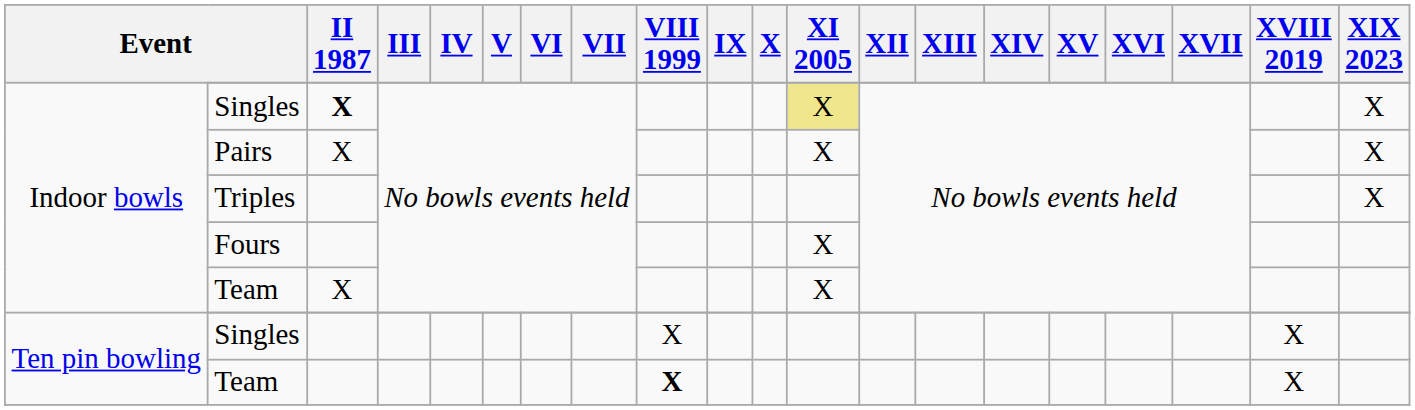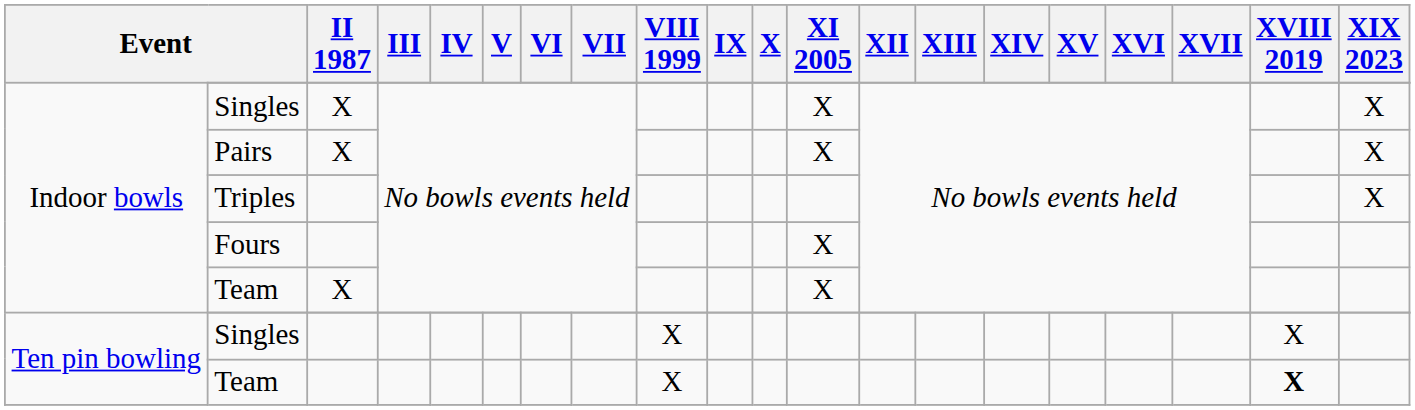(342, 105) bold -> (342, 105) normal
(823, 105) khaki background -> (823, 105) no background
(672, 381) bold -> (672, 381) normal
(1294, 381) normal -> (1294, 381) bold
